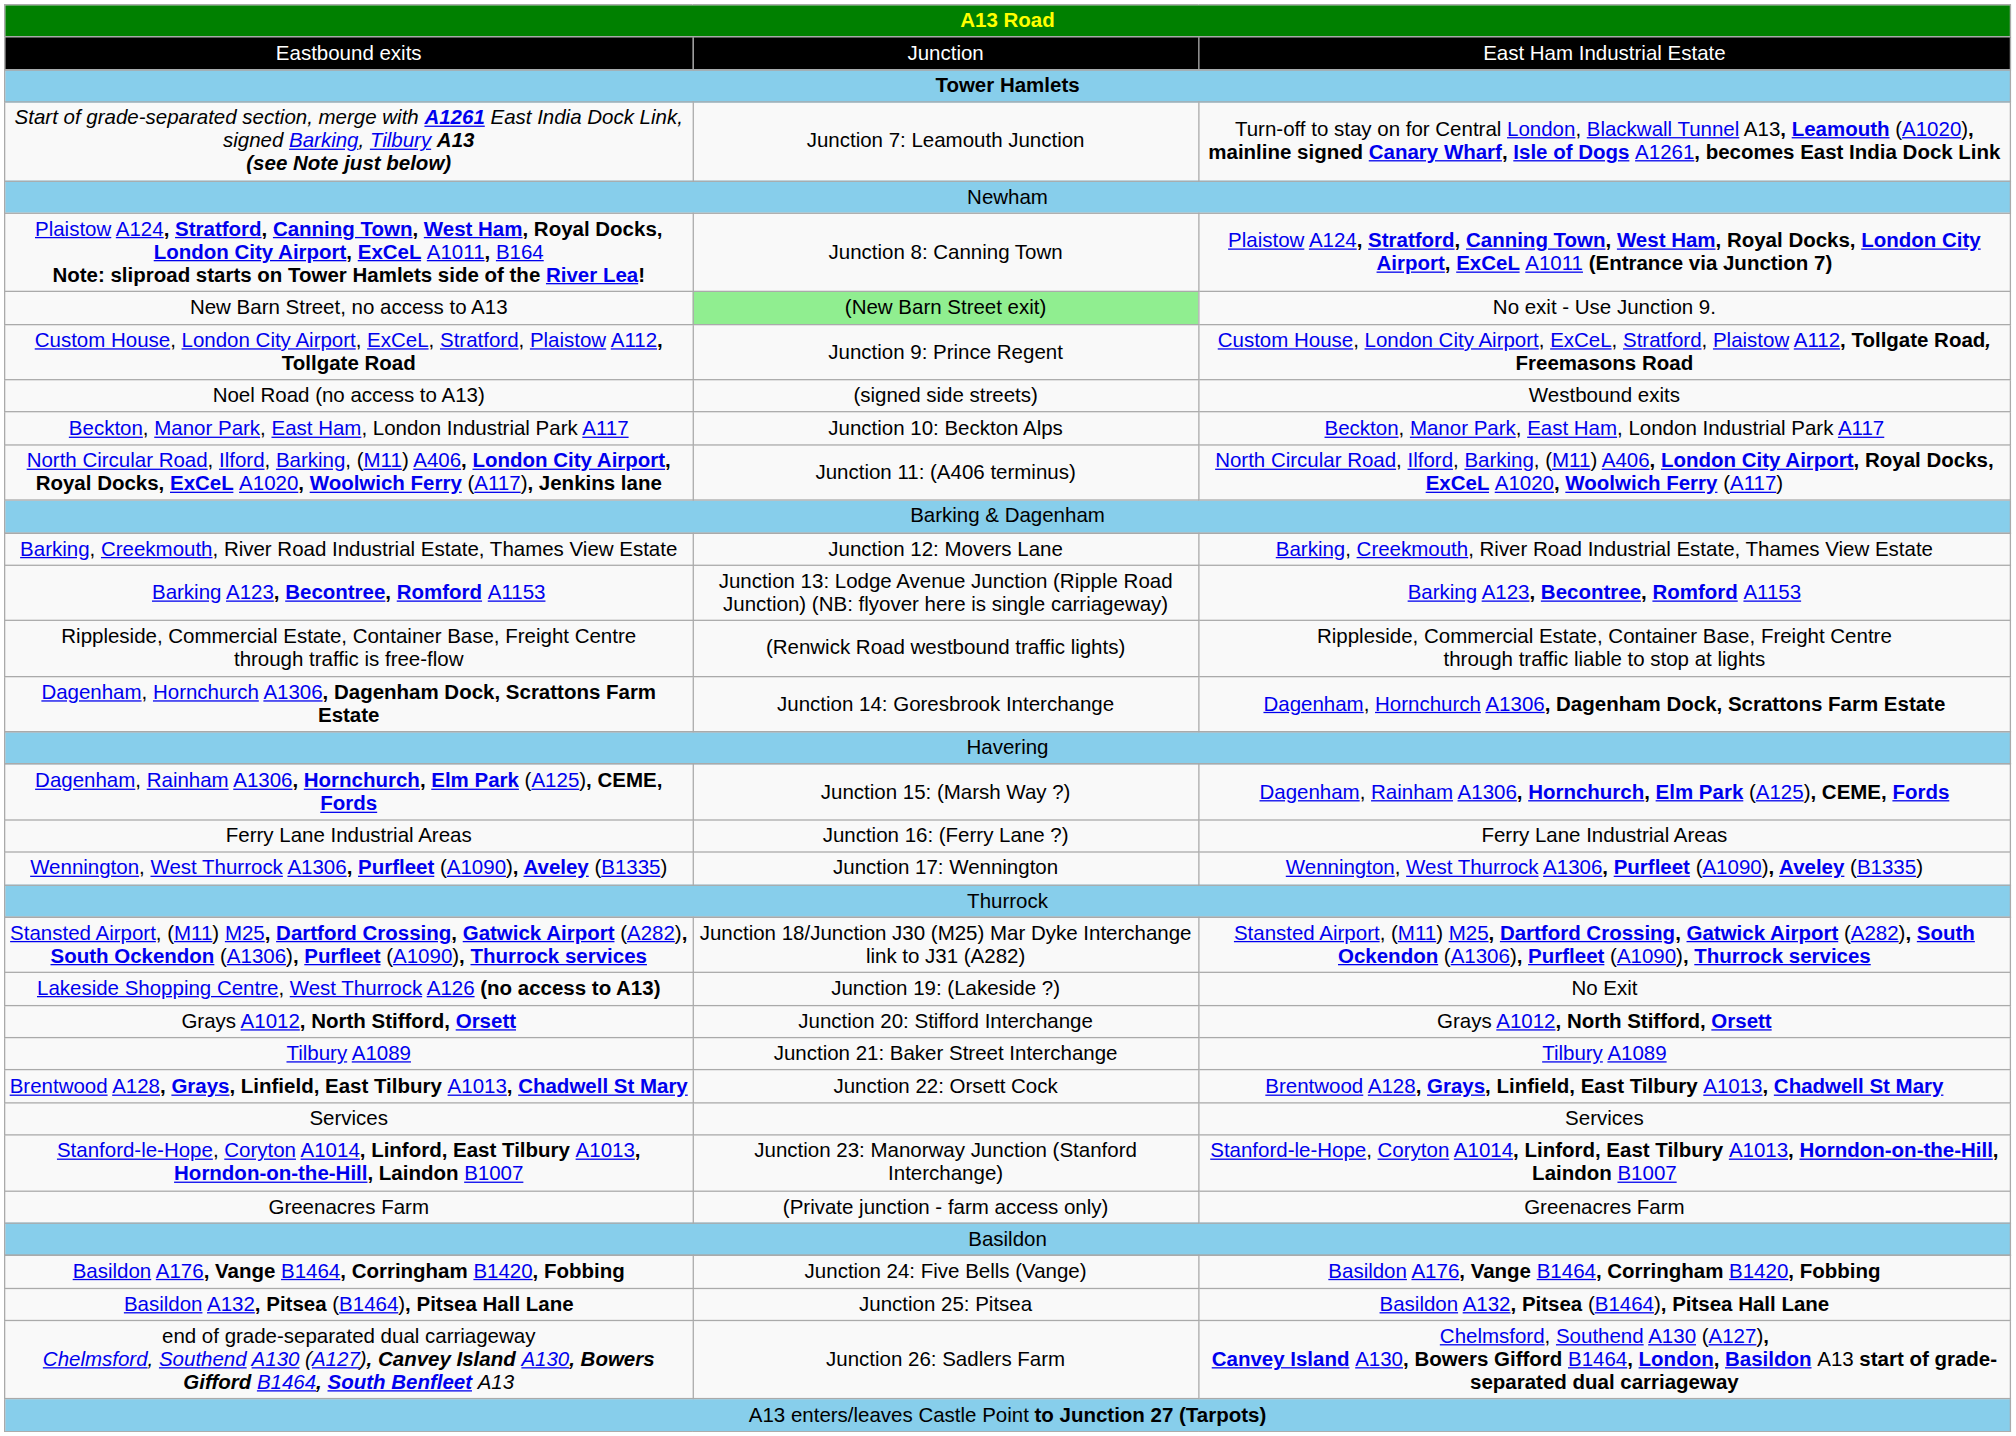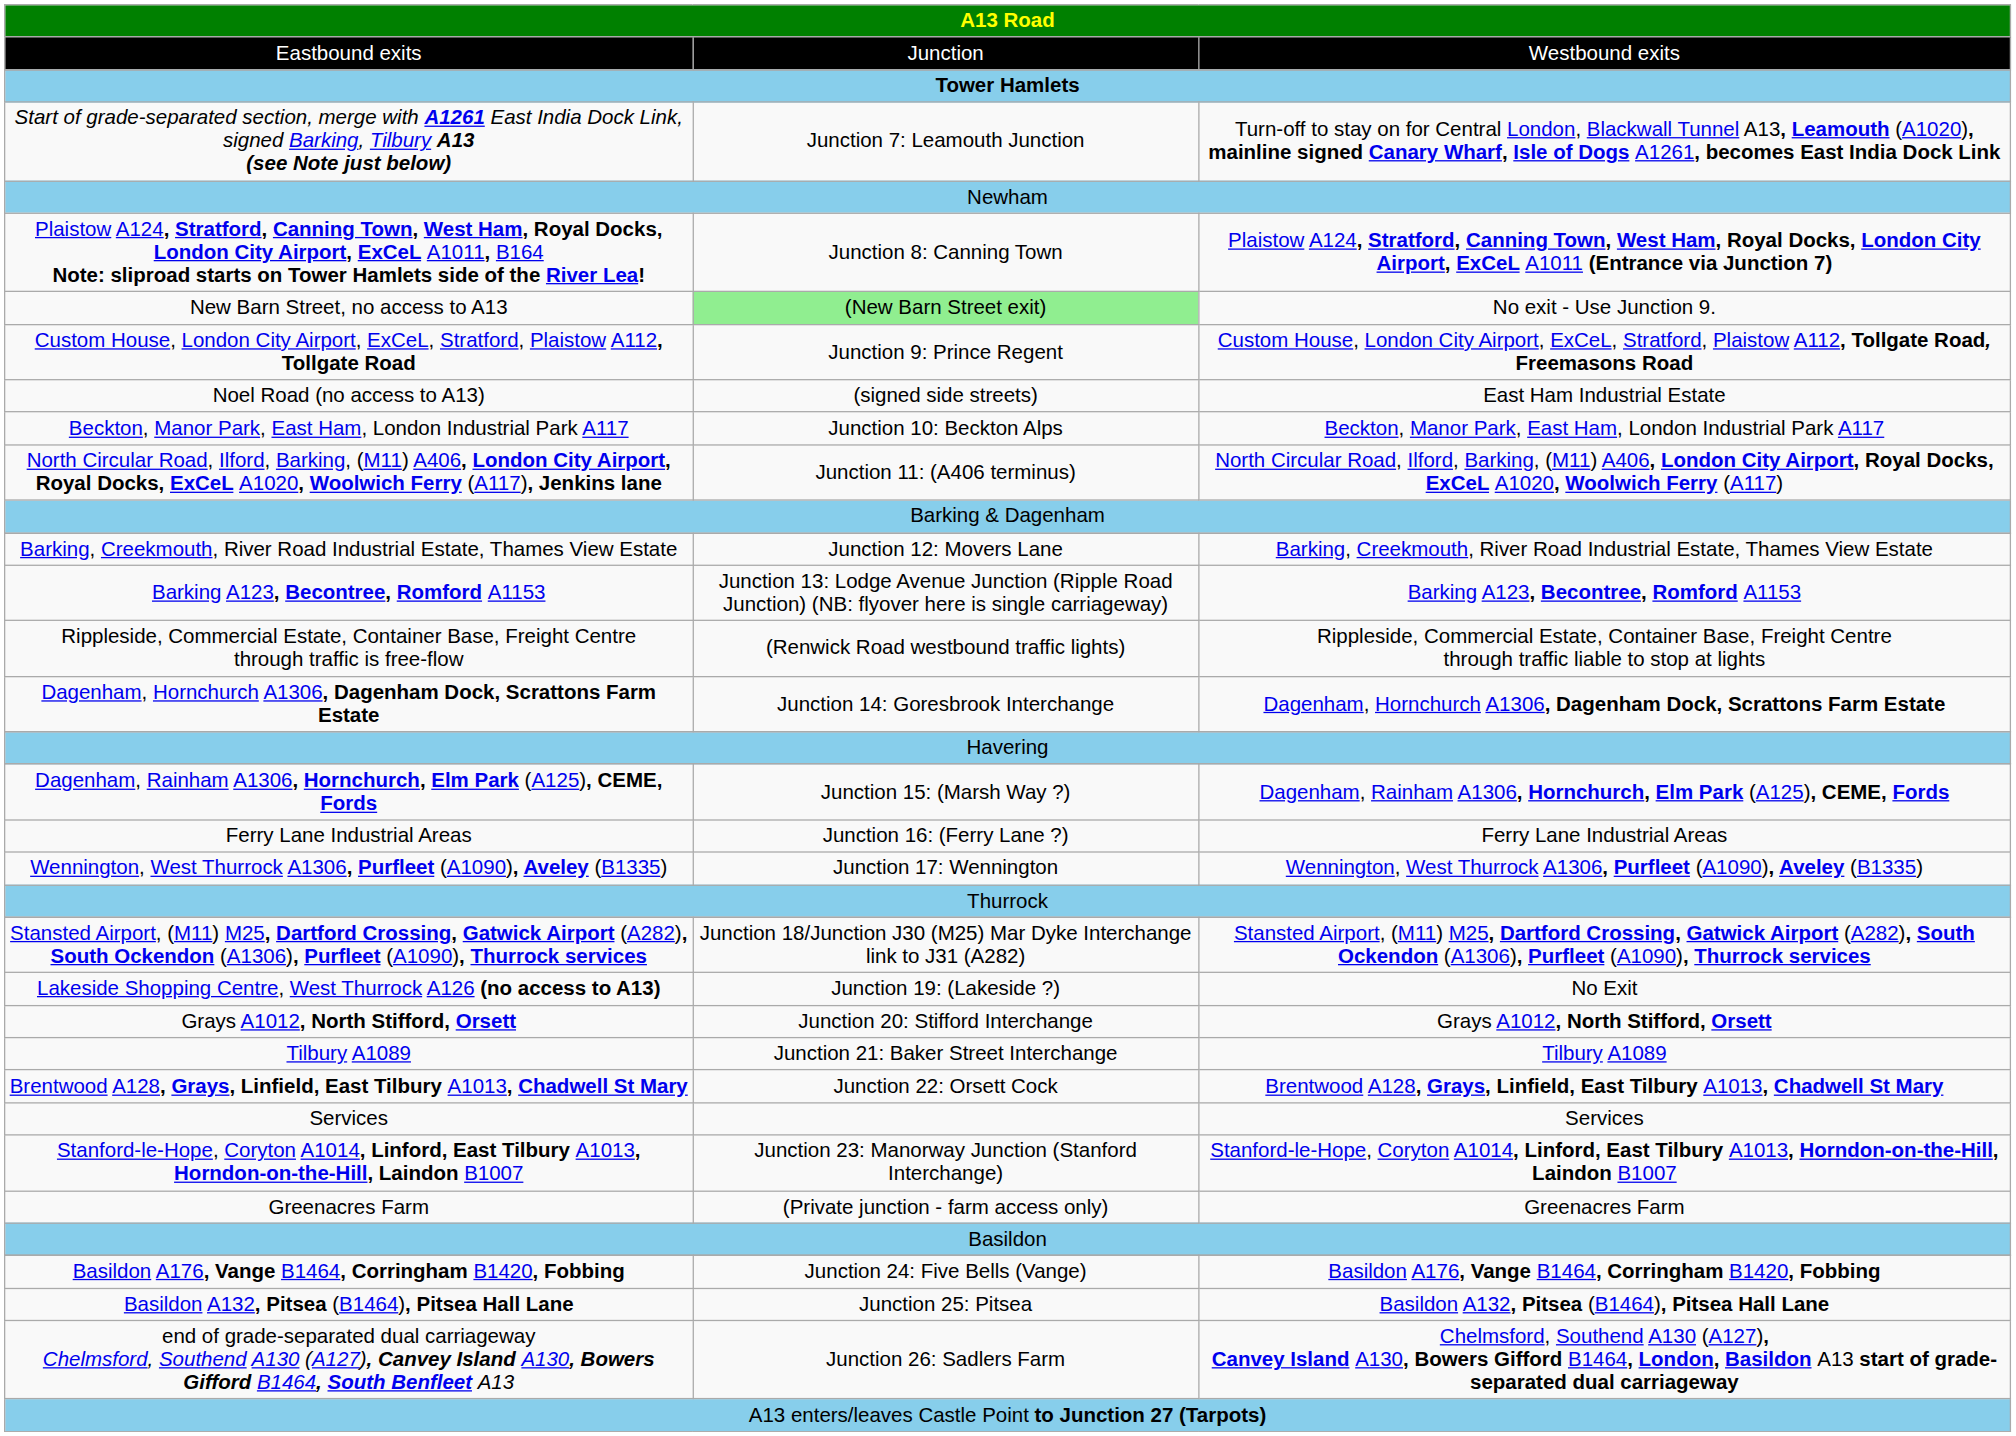(1604, 53) East Ham Industrial Estate -> (1604, 53) Westbound exits
(1604, 395) Westbound exits -> (1604, 395) East Ham Industrial Estate
